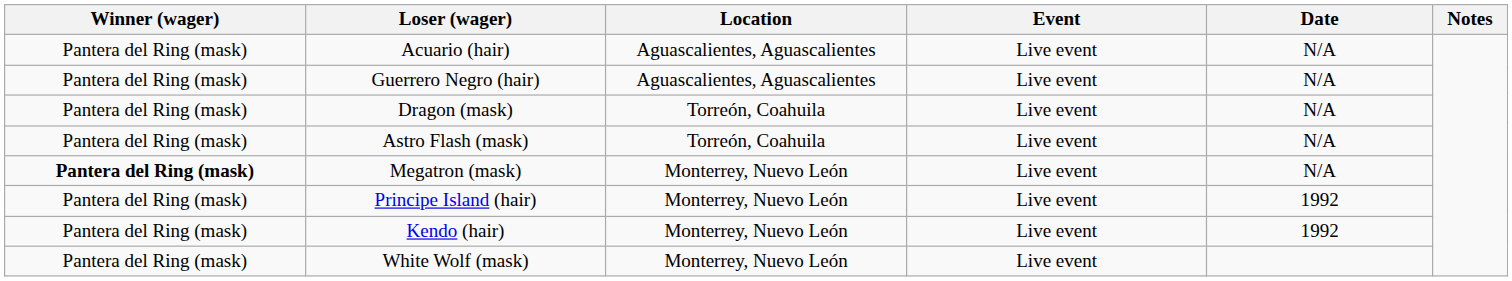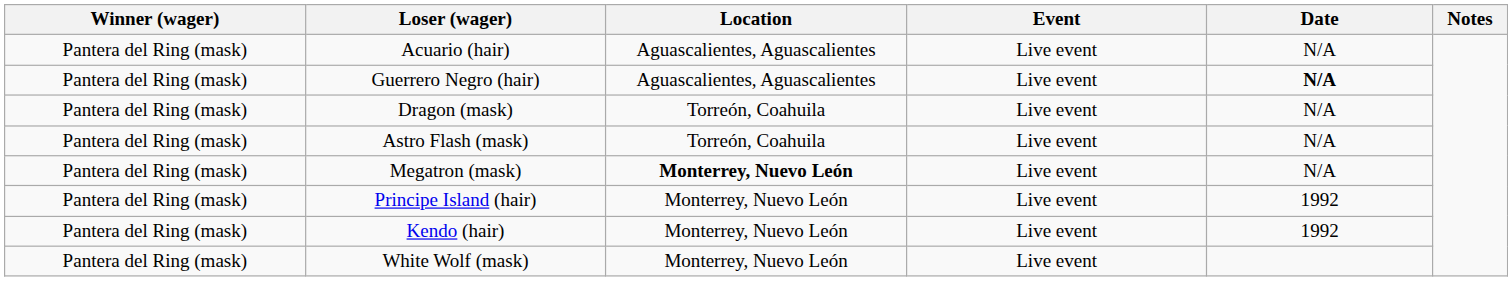(1320, 79) normal -> (1320, 79) bold
(155, 170) bold -> (155, 170) normal
(756, 170) normal -> (756, 170) bold
